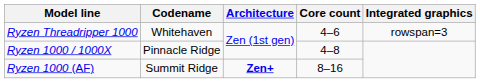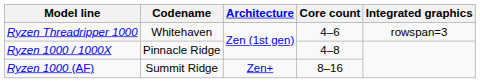(260, 68) bold -> (260, 68) normal
